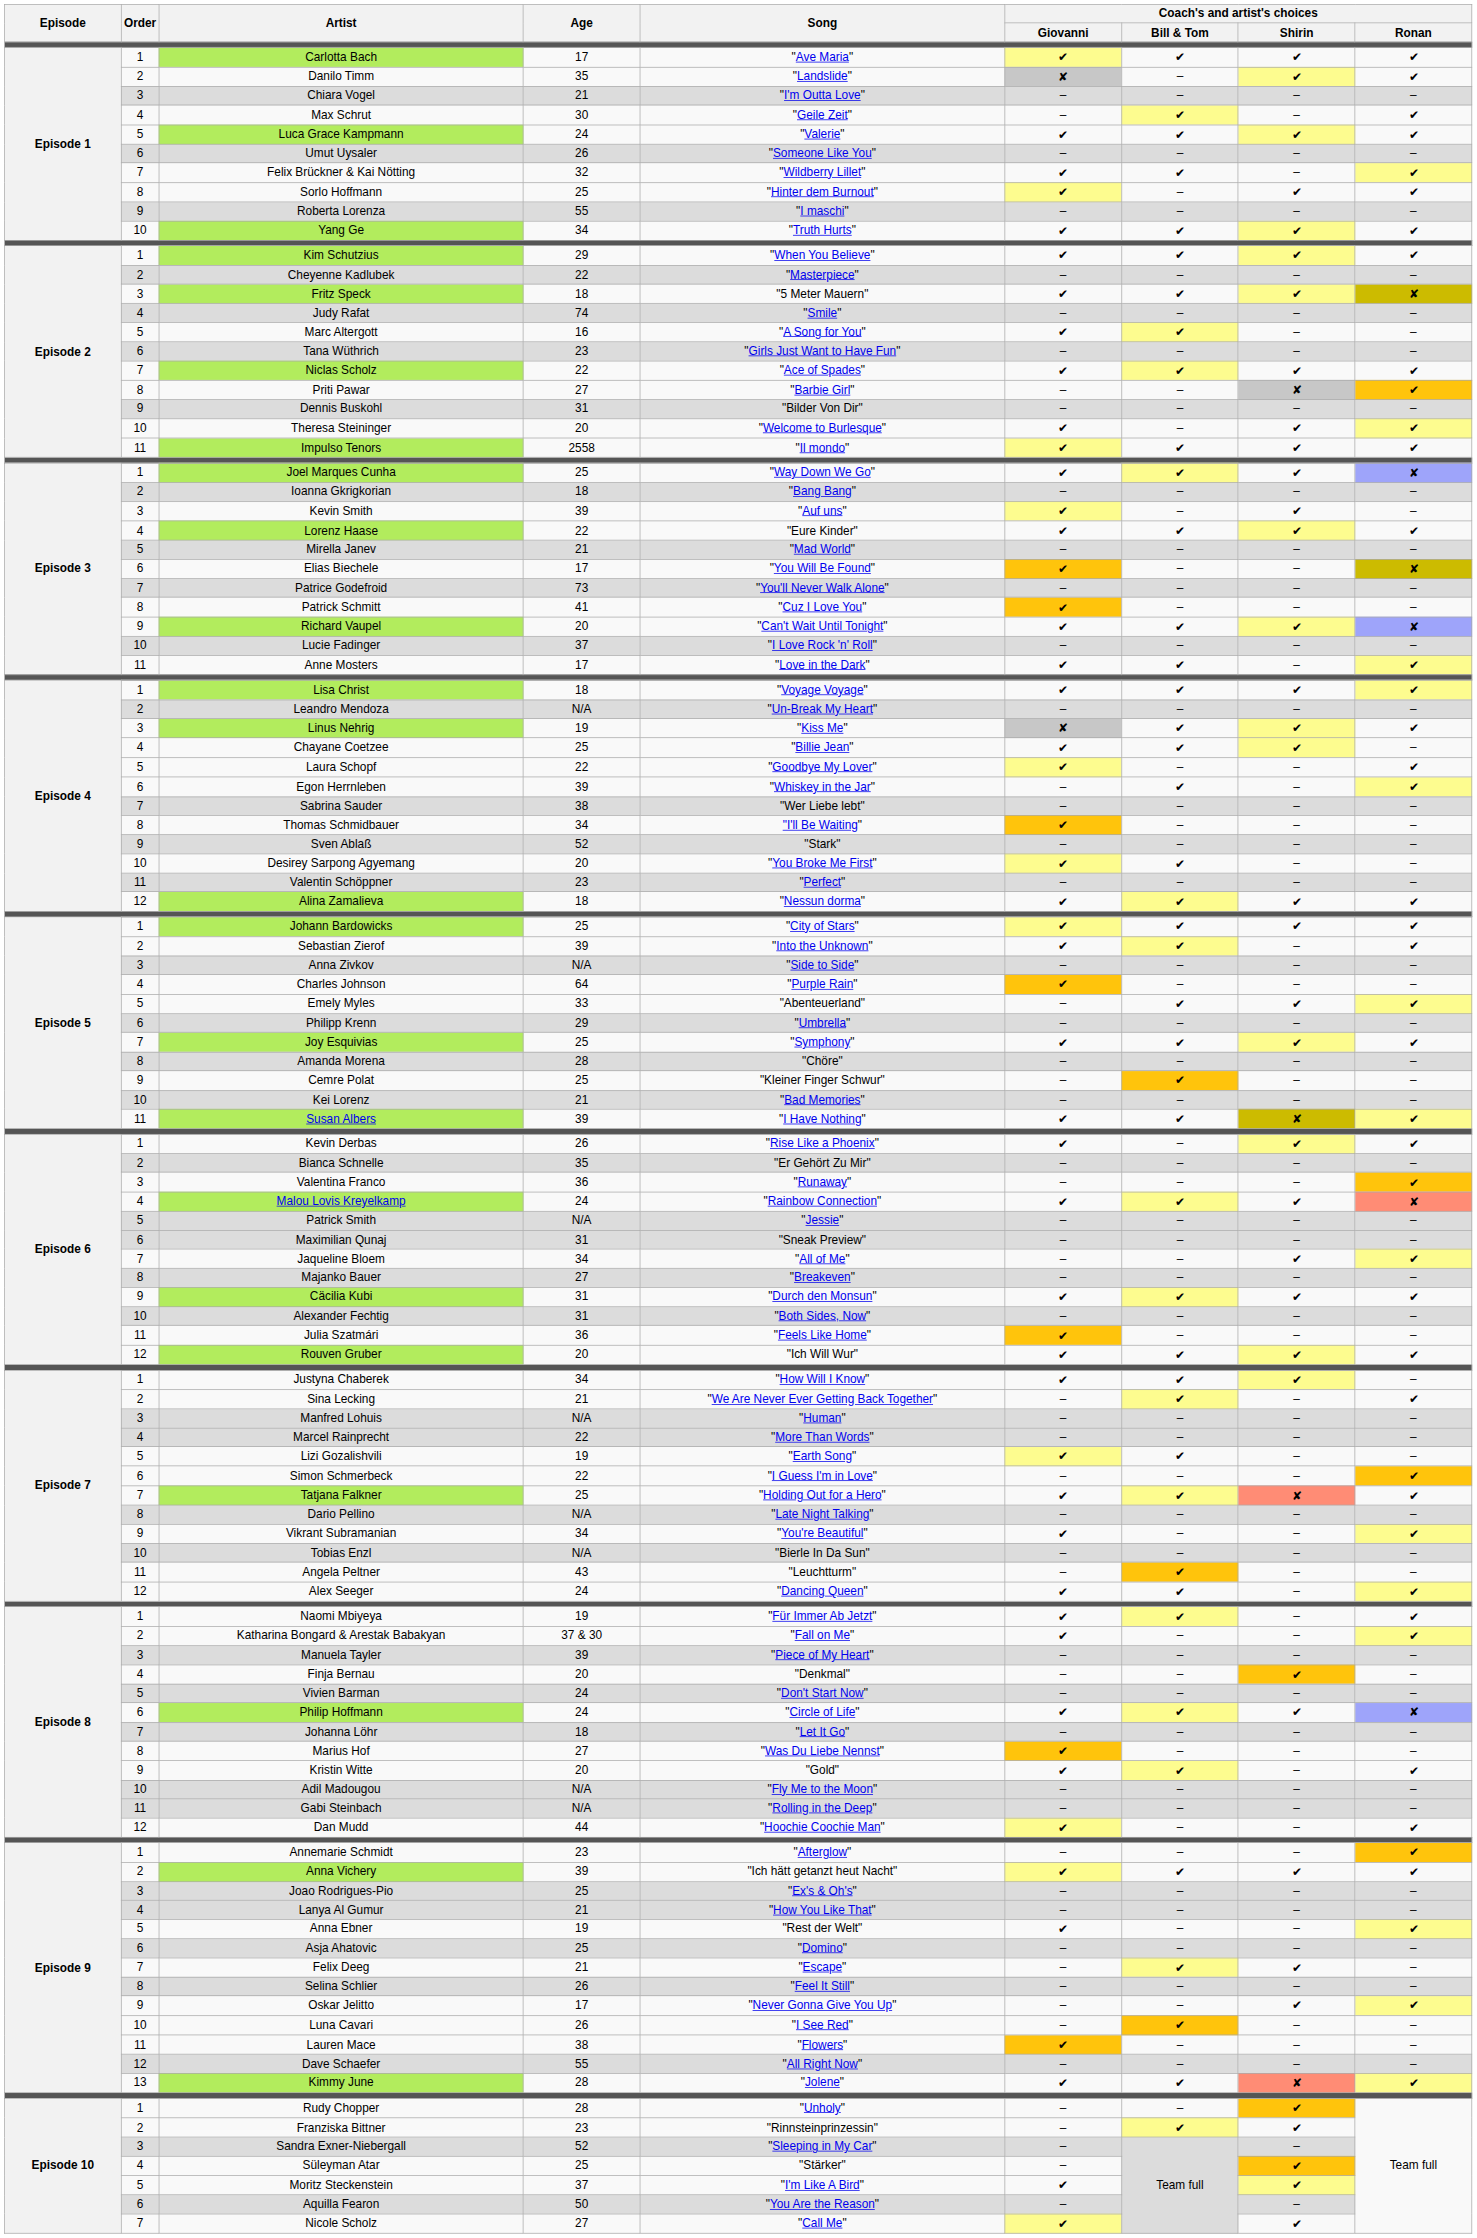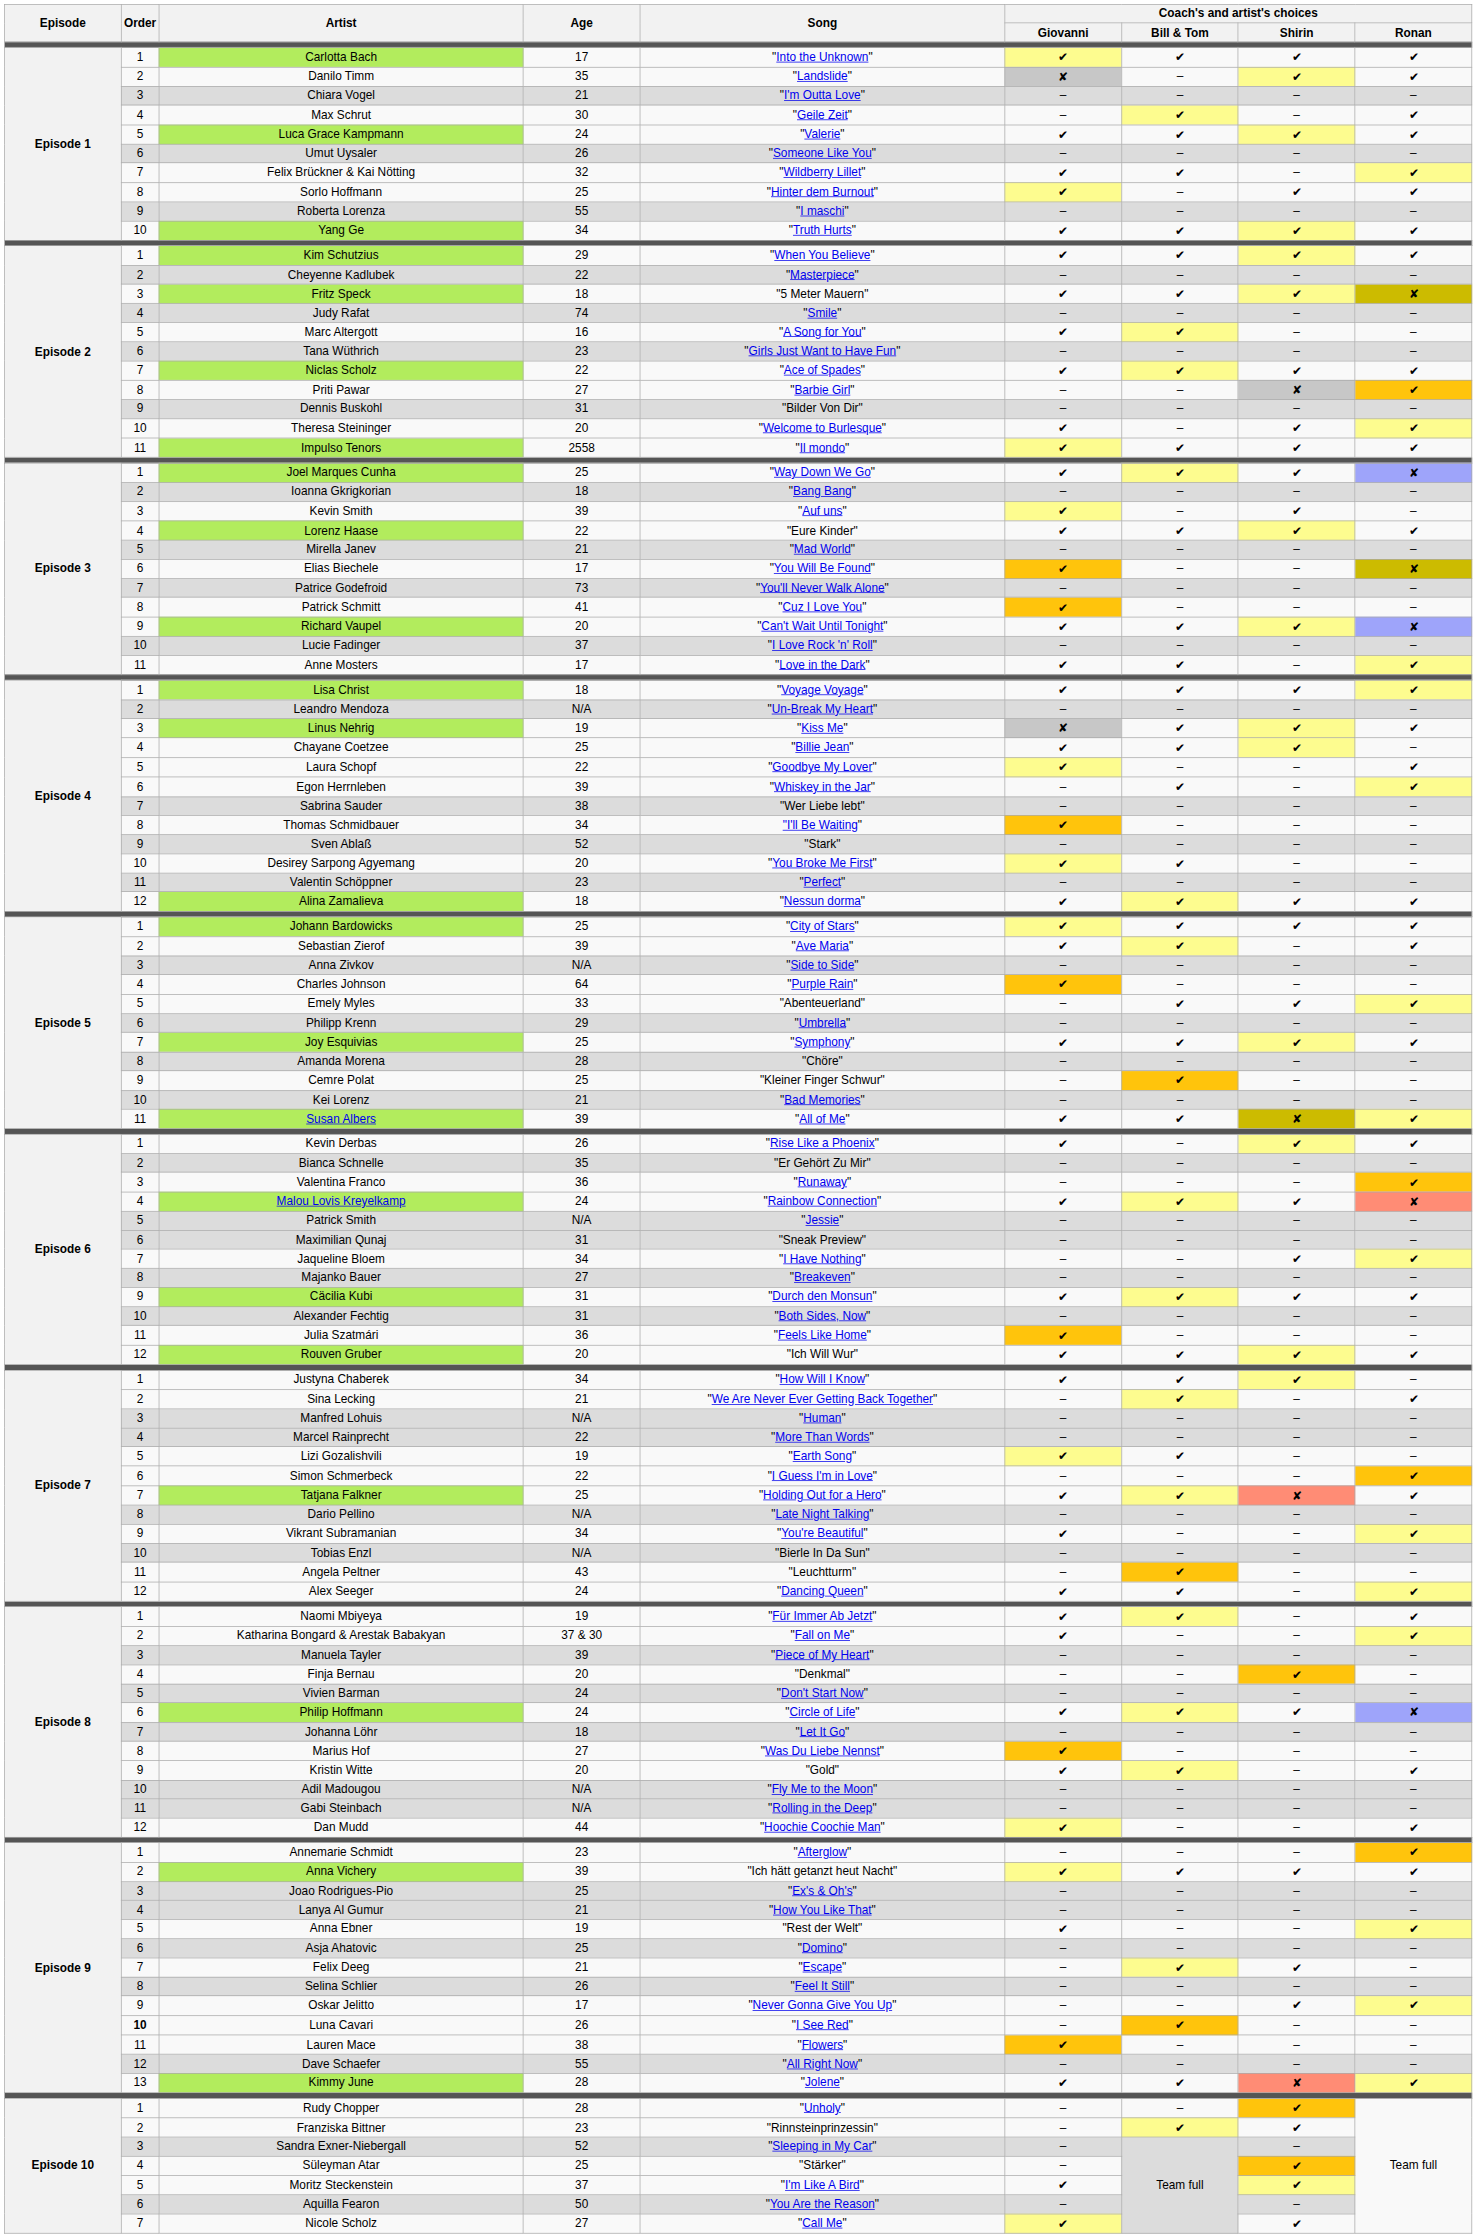(822, 57) "Ave Maria" -> (822, 57) "Into the Unknown"
(822, 946) "Into the Unknown" -> (822, 946) "Ave Maria"
(822, 1118) "I Have Nothing" -> (822, 1118) "All of Me"
(822, 1258) "All of Me" -> (822, 1258) "I Have Nothing"
(140, 2025) normal -> (140, 2025) bold
